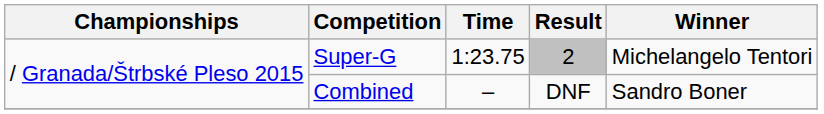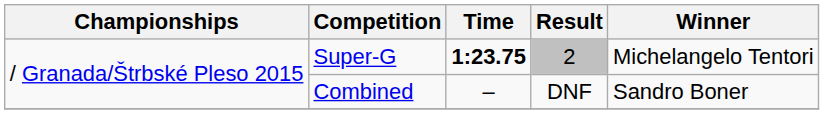(488, 56) normal -> (489, 56) bold
